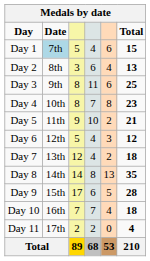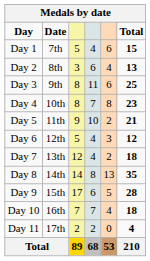(55, 49) lightblue background -> (55, 49) no background
